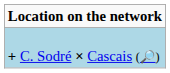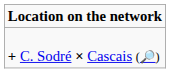(84, 56) lightblue background -> (84, 56) no background
